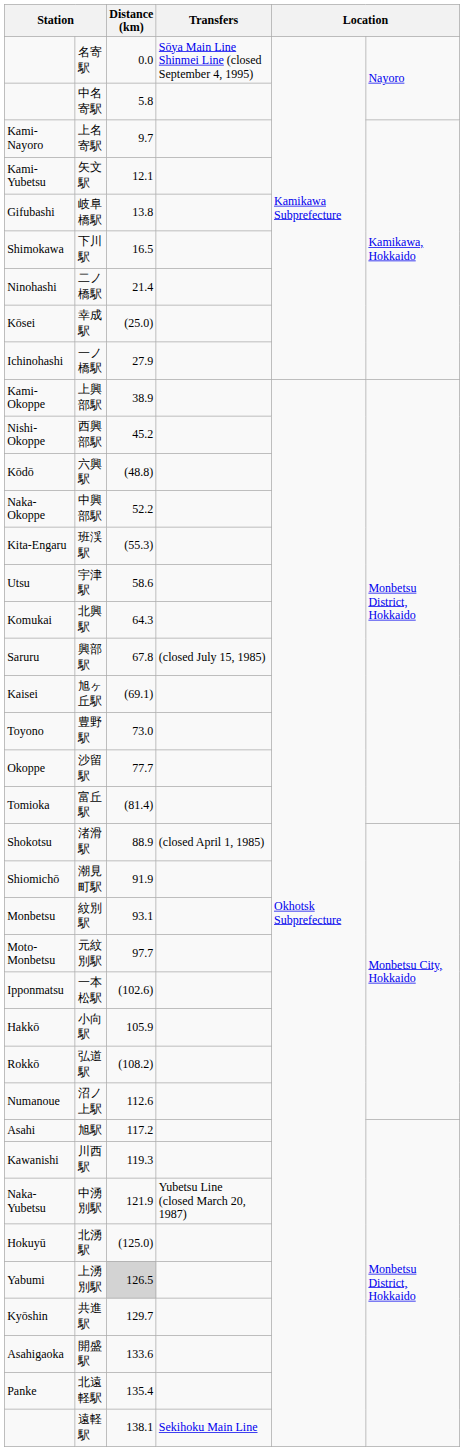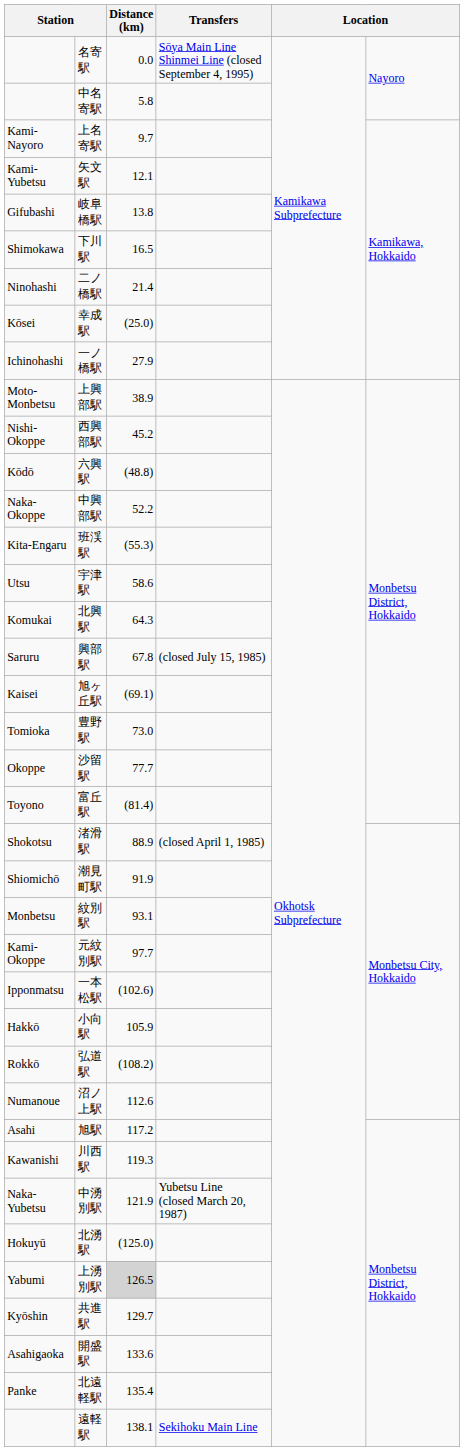(26, 397) Kami-Okoppe -> (31, 397) Moto-Monbetsu
(25, 731) Toyono -> (28, 731) Tomioka
(28, 805) Tomioka -> (25, 805) Toyono
(31, 953) Moto-Monbetsu -> (26, 953) Kami-Okoppe
